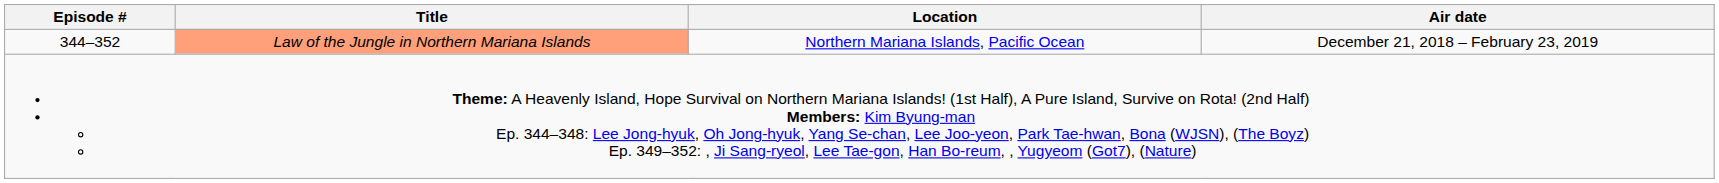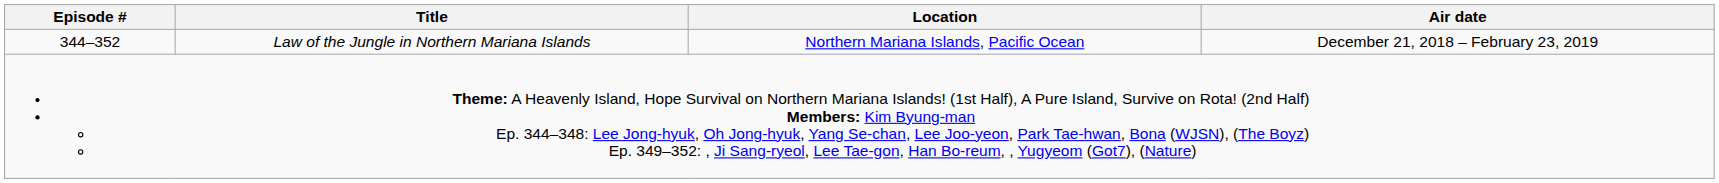(432, 42) lightsalmon background -> (432, 42) no background
